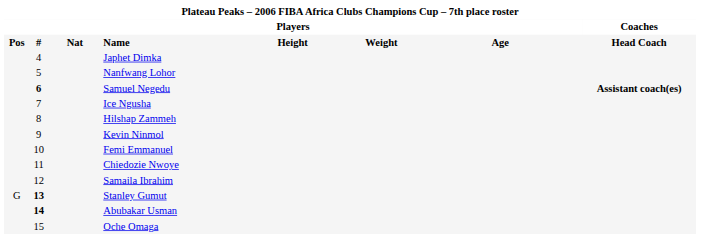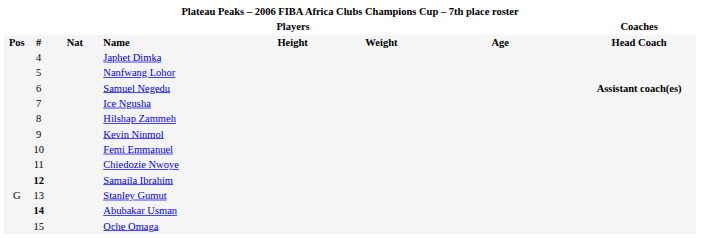(39, 88) bold -> (39, 88) normal
(39, 180) normal -> (39, 180) bold
(39, 195) bold -> (39, 195) normal
